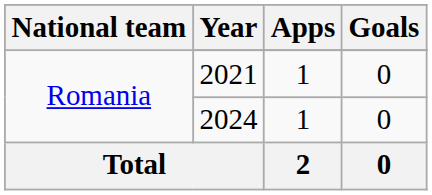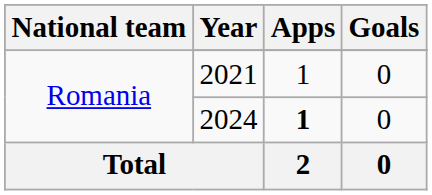(303, 119) normal -> (303, 119) bold
